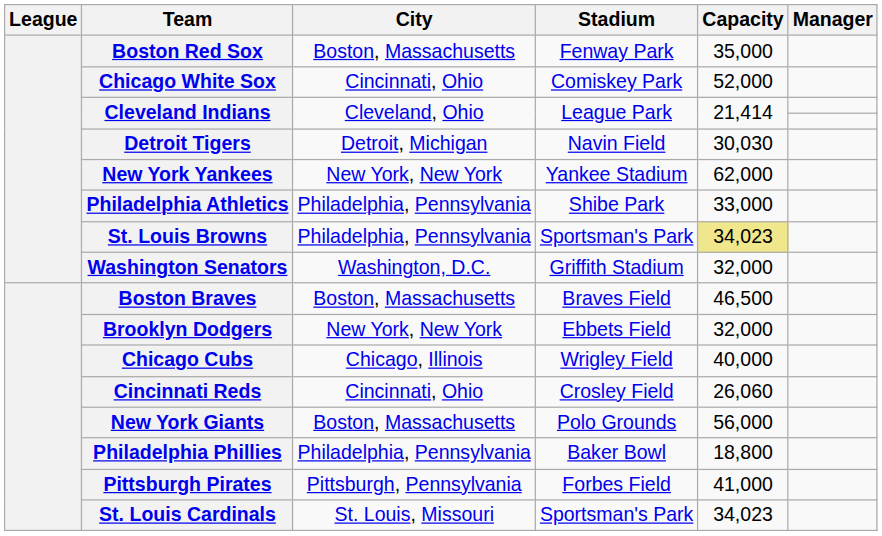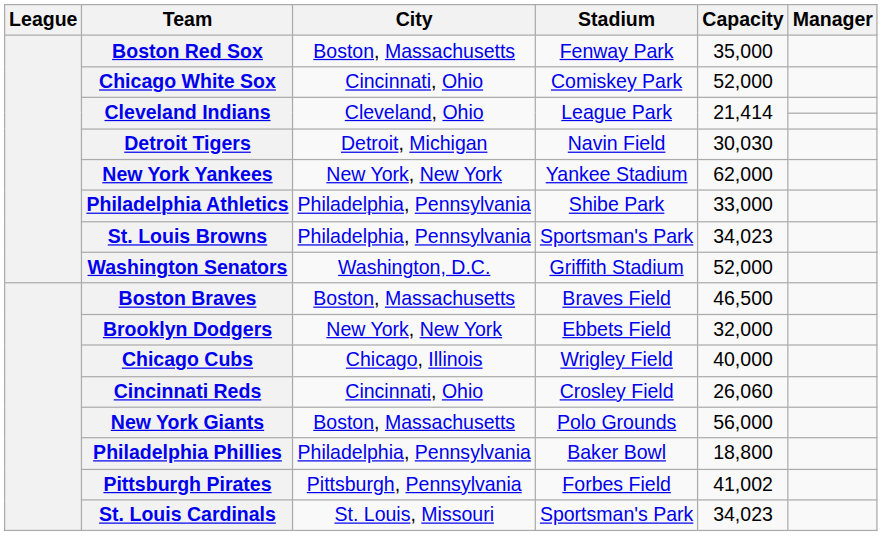(743, 236) khaki background -> (743, 236) no background
(743, 267) 32,000 -> (743, 267) 52,000
(743, 484) 41,000 -> (743, 484) 41,002
